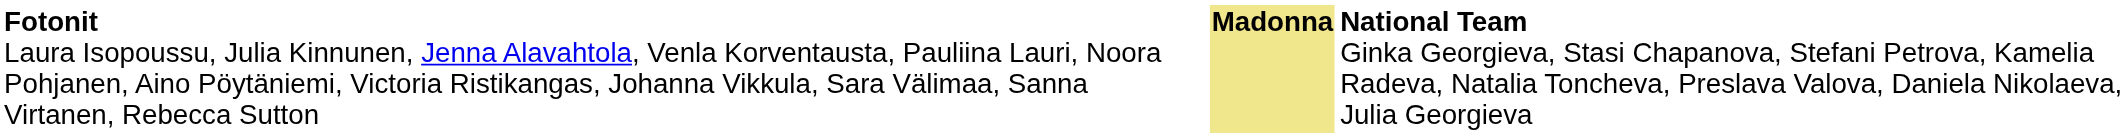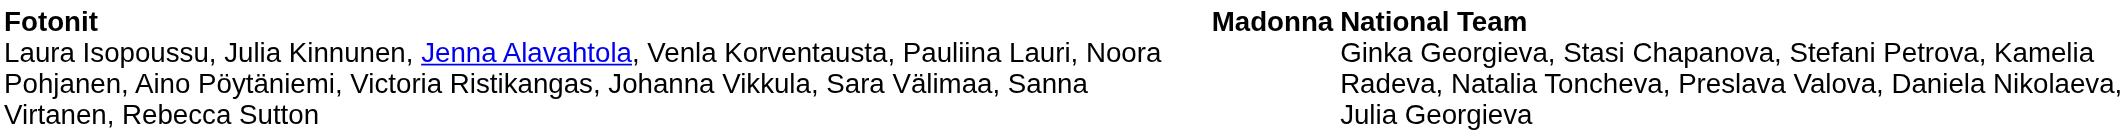(1272, 21) khaki background -> (1272, 21) no background
